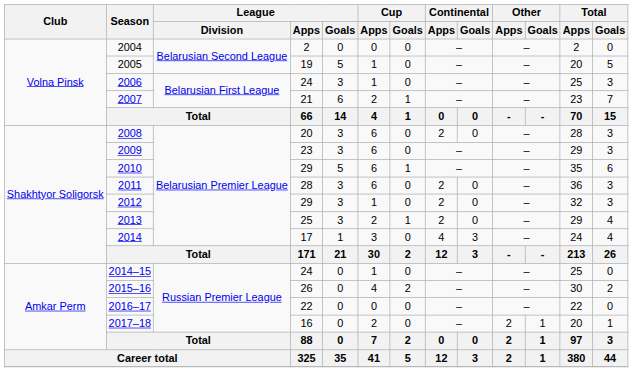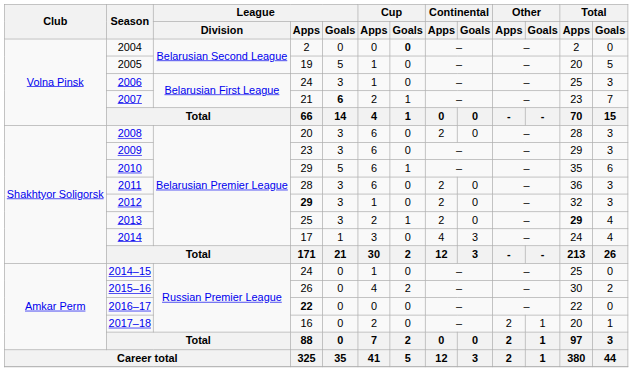(408, 47) normal -> (408, 47) bold
(340, 99) normal -> (340, 99) bold
(306, 202) normal -> (306, 202) bold
(576, 220) normal -> (576, 220) bold
(306, 306) normal -> (306, 306) bold
